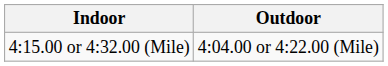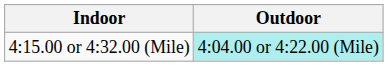(288, 46) no background -> (288, 46) paleturquoise background
